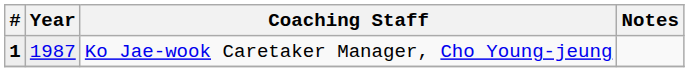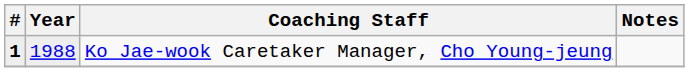(53, 51) 1987 -> (53, 51) 1988
